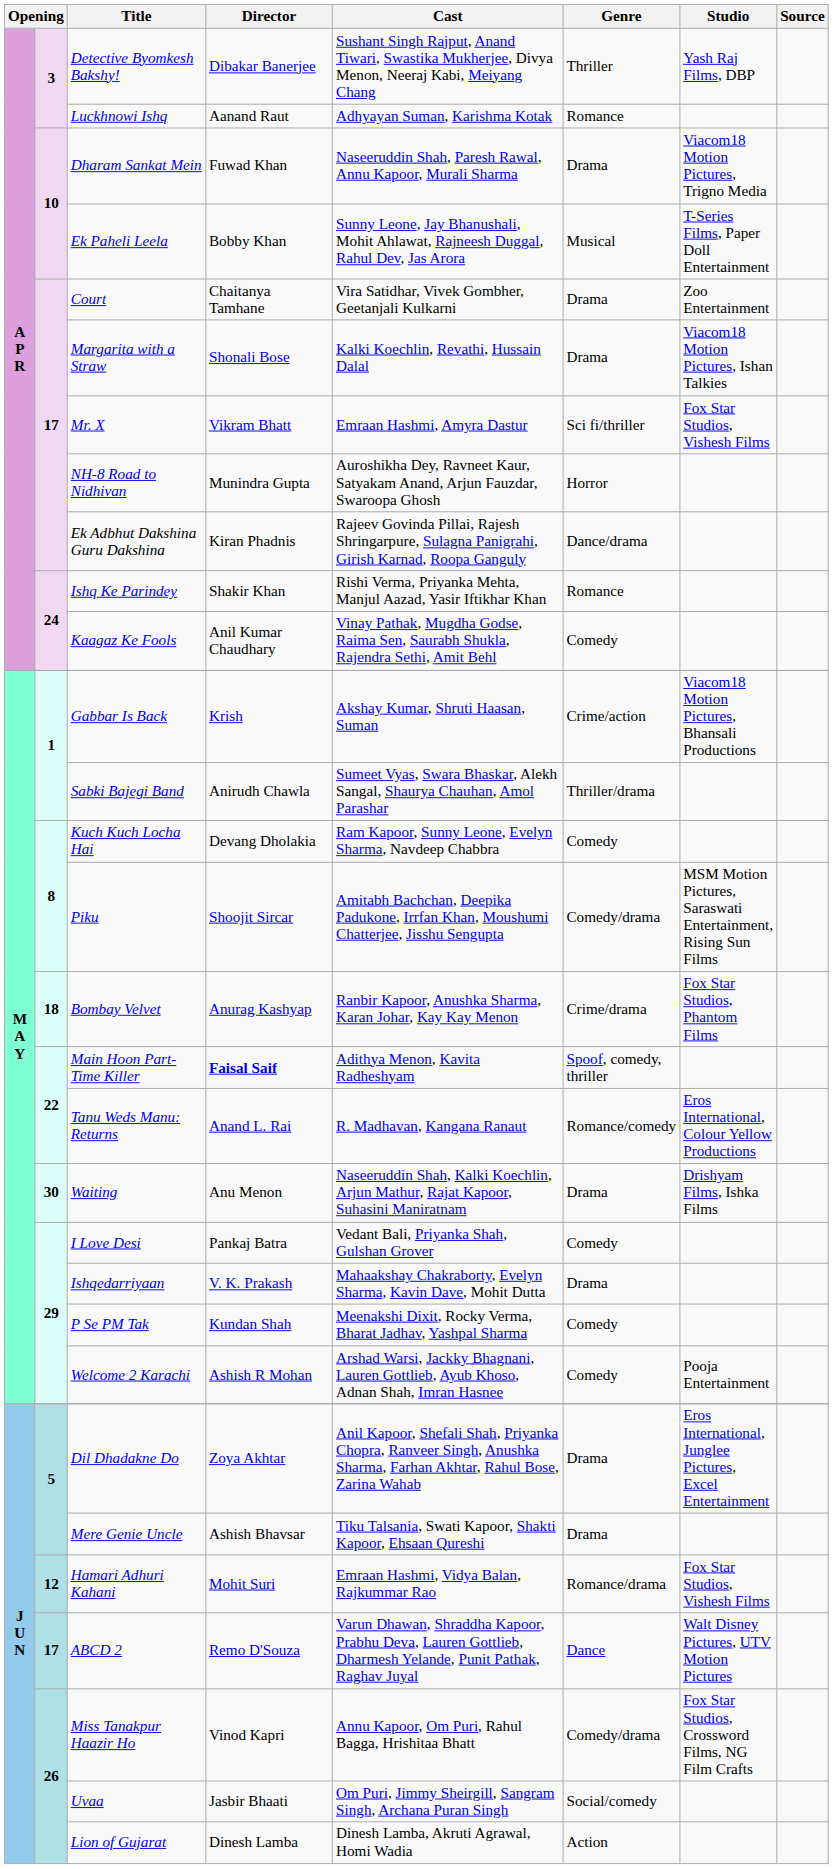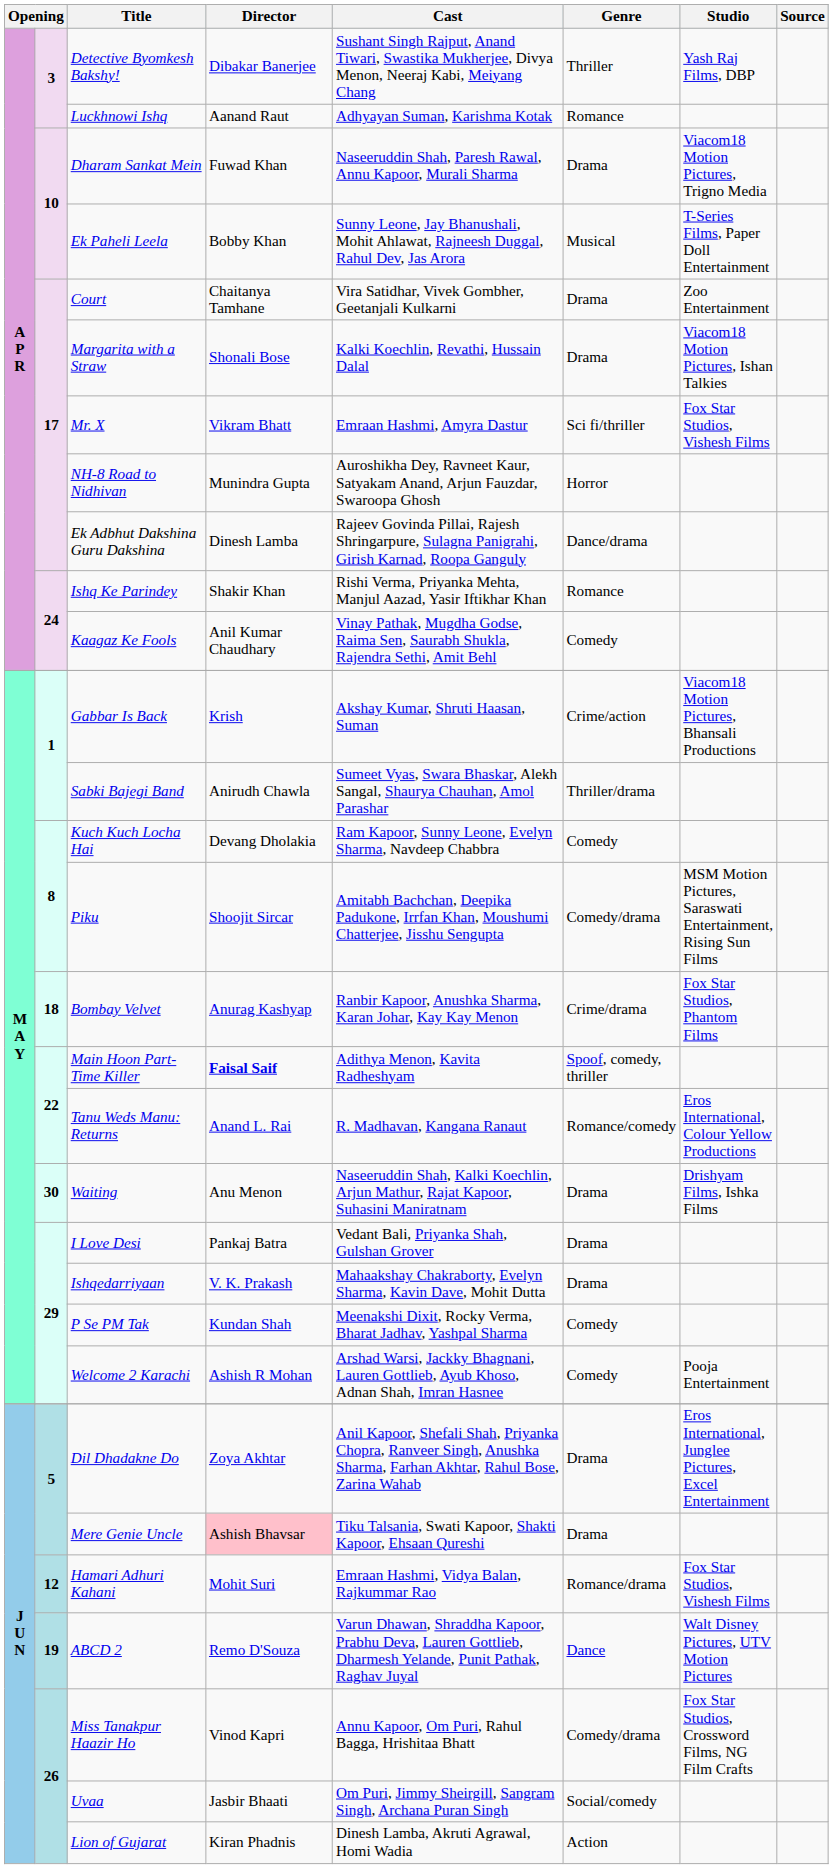(252, 541) Kiran Phadnis -> (254, 541) Dinesh Lamba
(592, 1242) Comedy -> (587, 1242) Drama
(257, 1534) no background -> (257, 1534) pink background
(51, 1650) 17 -> (51, 1650) 19
(254, 1842) Dinesh Lamba -> (252, 1842) Kiran Phadnis
